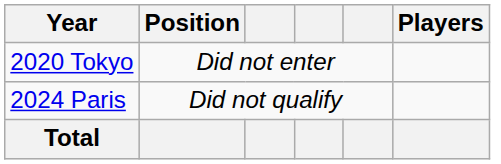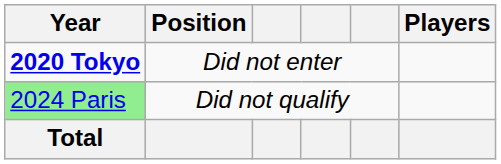(72, 61) normal -> (75, 61) bold
(68, 100) no background -> (68, 100) lightgreen background
